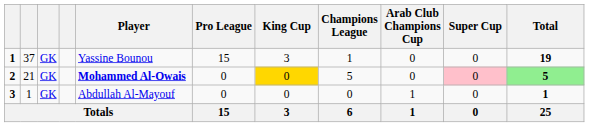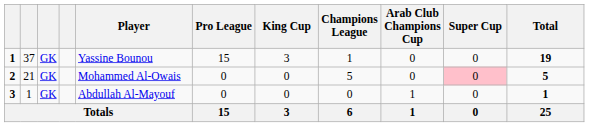(132, 76) bold -> (129, 76) normal
(287, 76) gold background -> (287, 76) no background
(545, 76) lightgreen background -> (545, 76) no background
